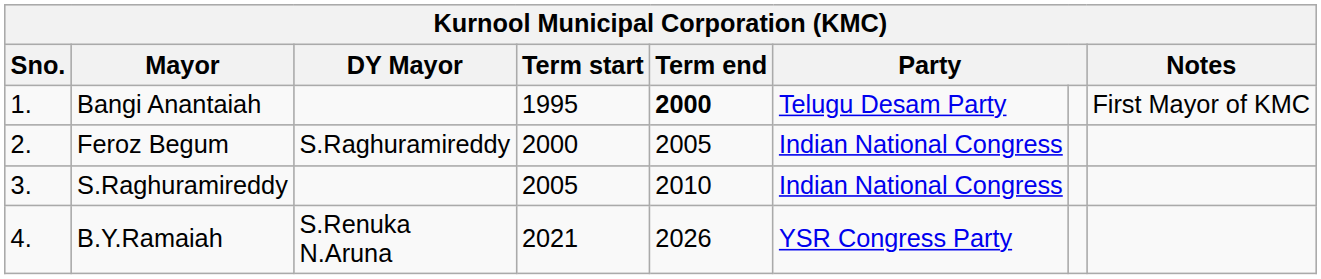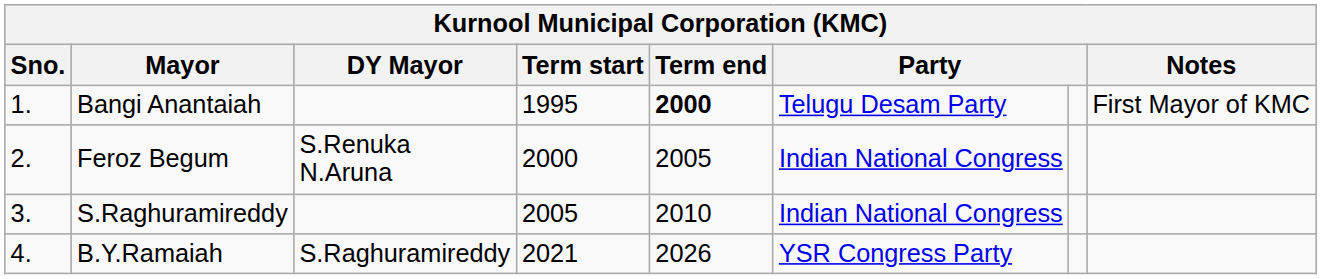(405, 144) S.Raghuramireddy -> (355, 159) S.Renuka N.Aruna
(355, 239) S.Renuka N.Aruna -> (405, 253) S.Raghuramireddy
